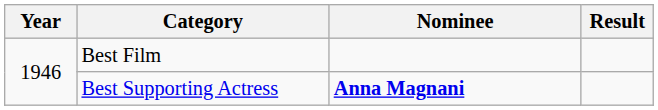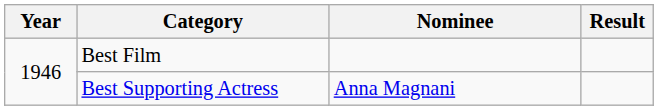(399, 88) bold -> (394, 88) normal
